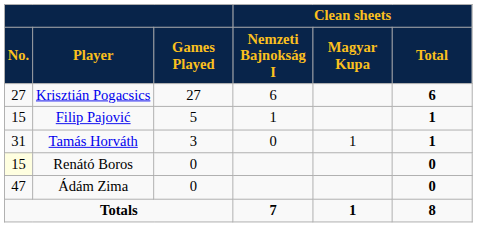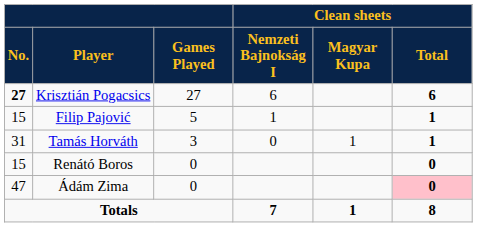(19, 94) normal -> (19, 94) bold
(19, 164) lightyellow background -> (19, 164) no background
(432, 187) no background -> (432, 187) pink background
